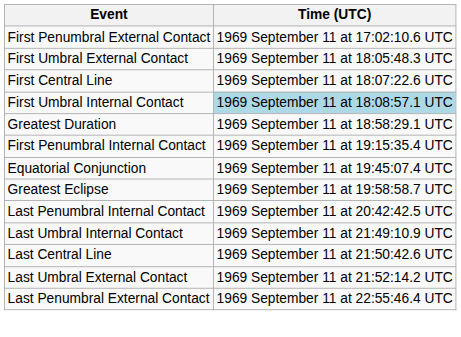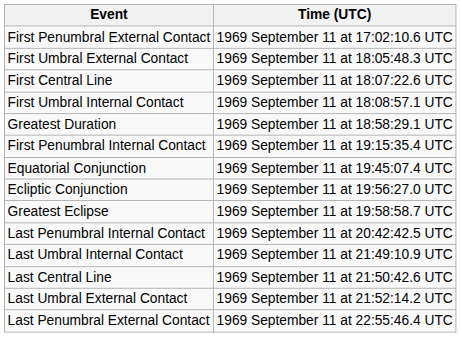(335, 102) lightblue background -> (335, 102) no background
+ row: (68, 189)
